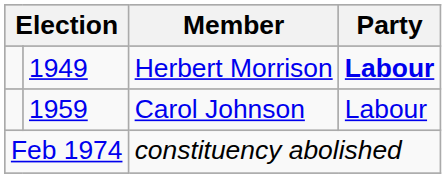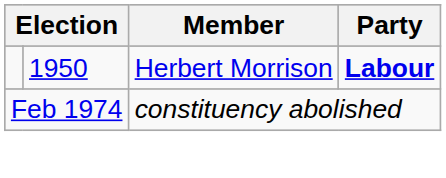(58, 67) 1949 -> (58, 67) 1950
- row: (220, 109)
